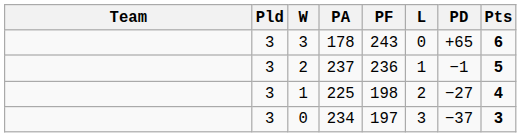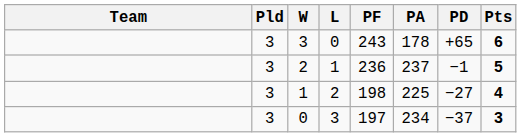columns swapped: (422, 17) <-> (341, 17)
